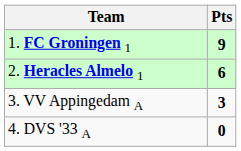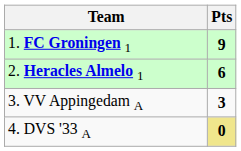(222, 131) no background -> (222, 131) khaki background
